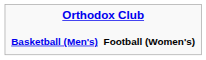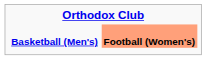(149, 42) no background -> (149, 42) lightsalmon background
